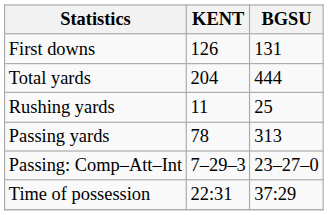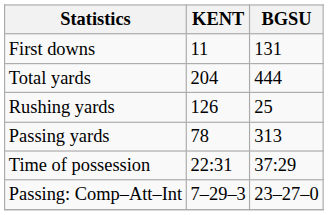(204, 48) 126 -> (199, 48) 11
(199, 107) 11 -> (204, 107) 126
rows swapped: (95, 165) <-> (80, 194)
